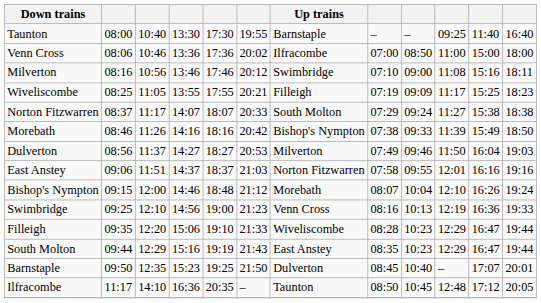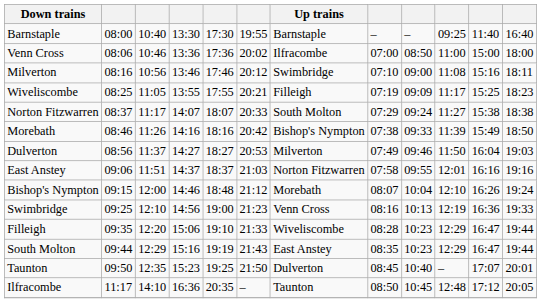(27, 33) Taunton -> (34, 33) Barnstaple
(34, 268) Barnstaple -> (27, 268) Taunton
